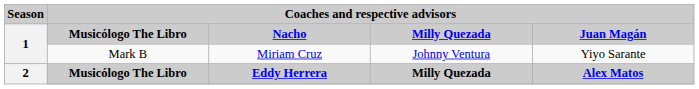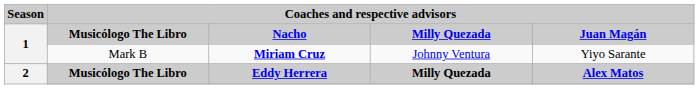(290, 53) normal -> (290, 53) bold
